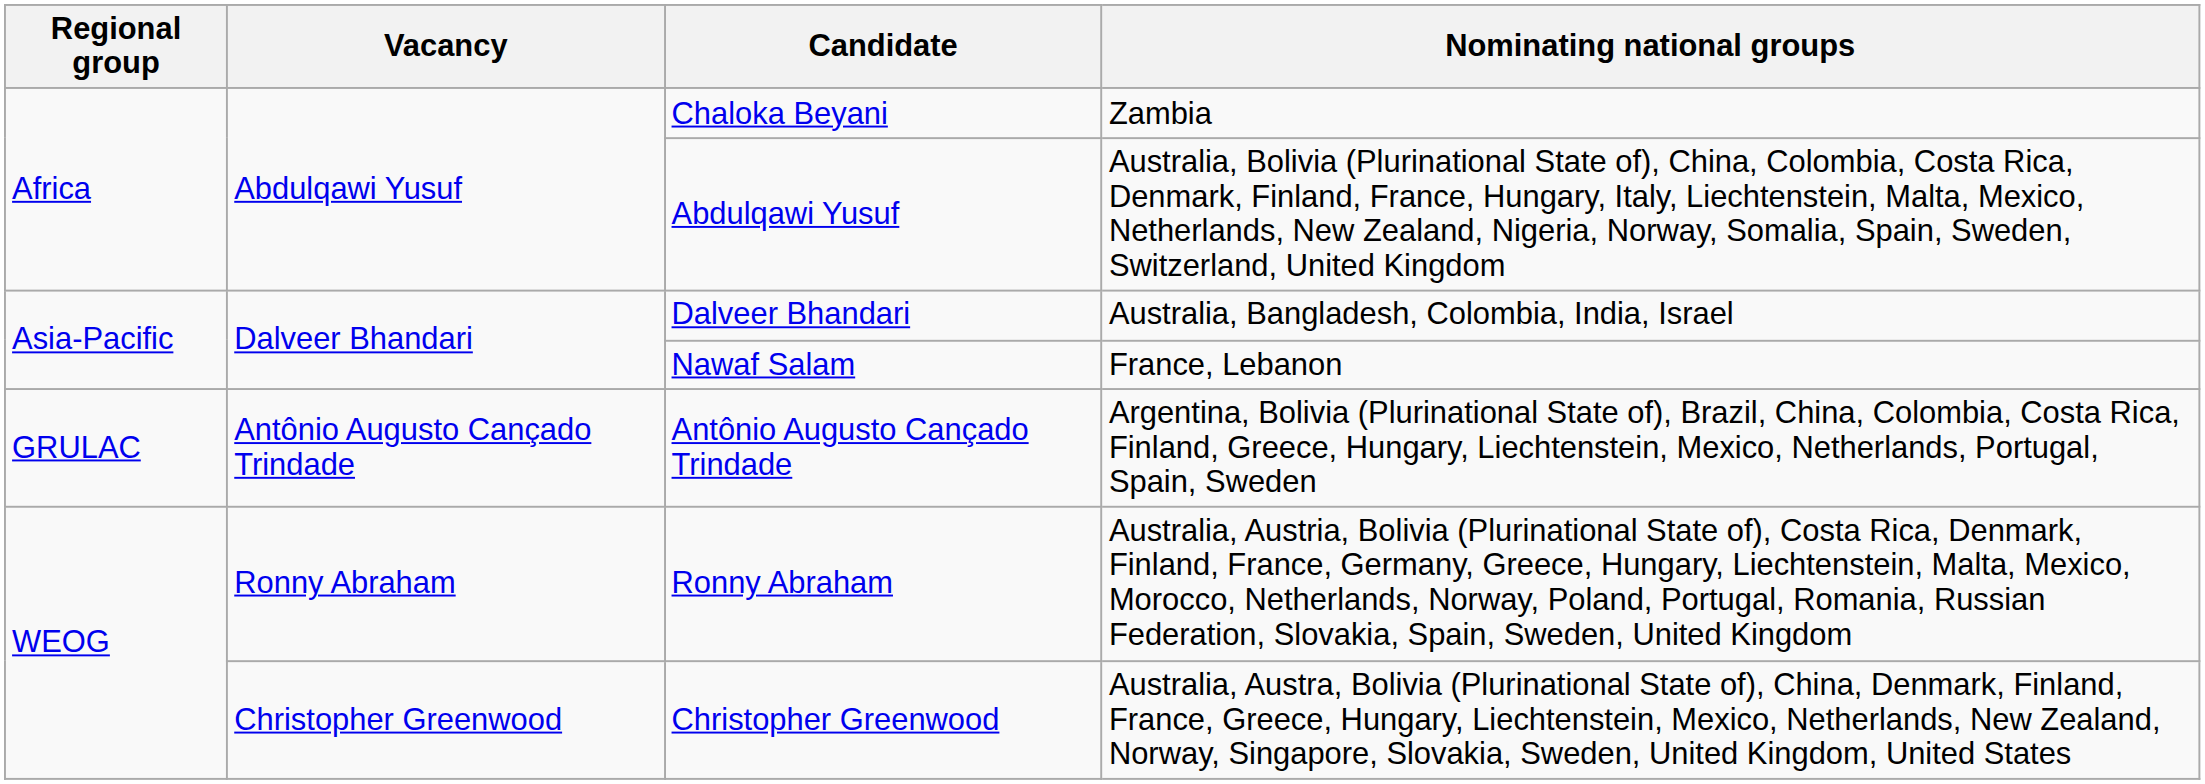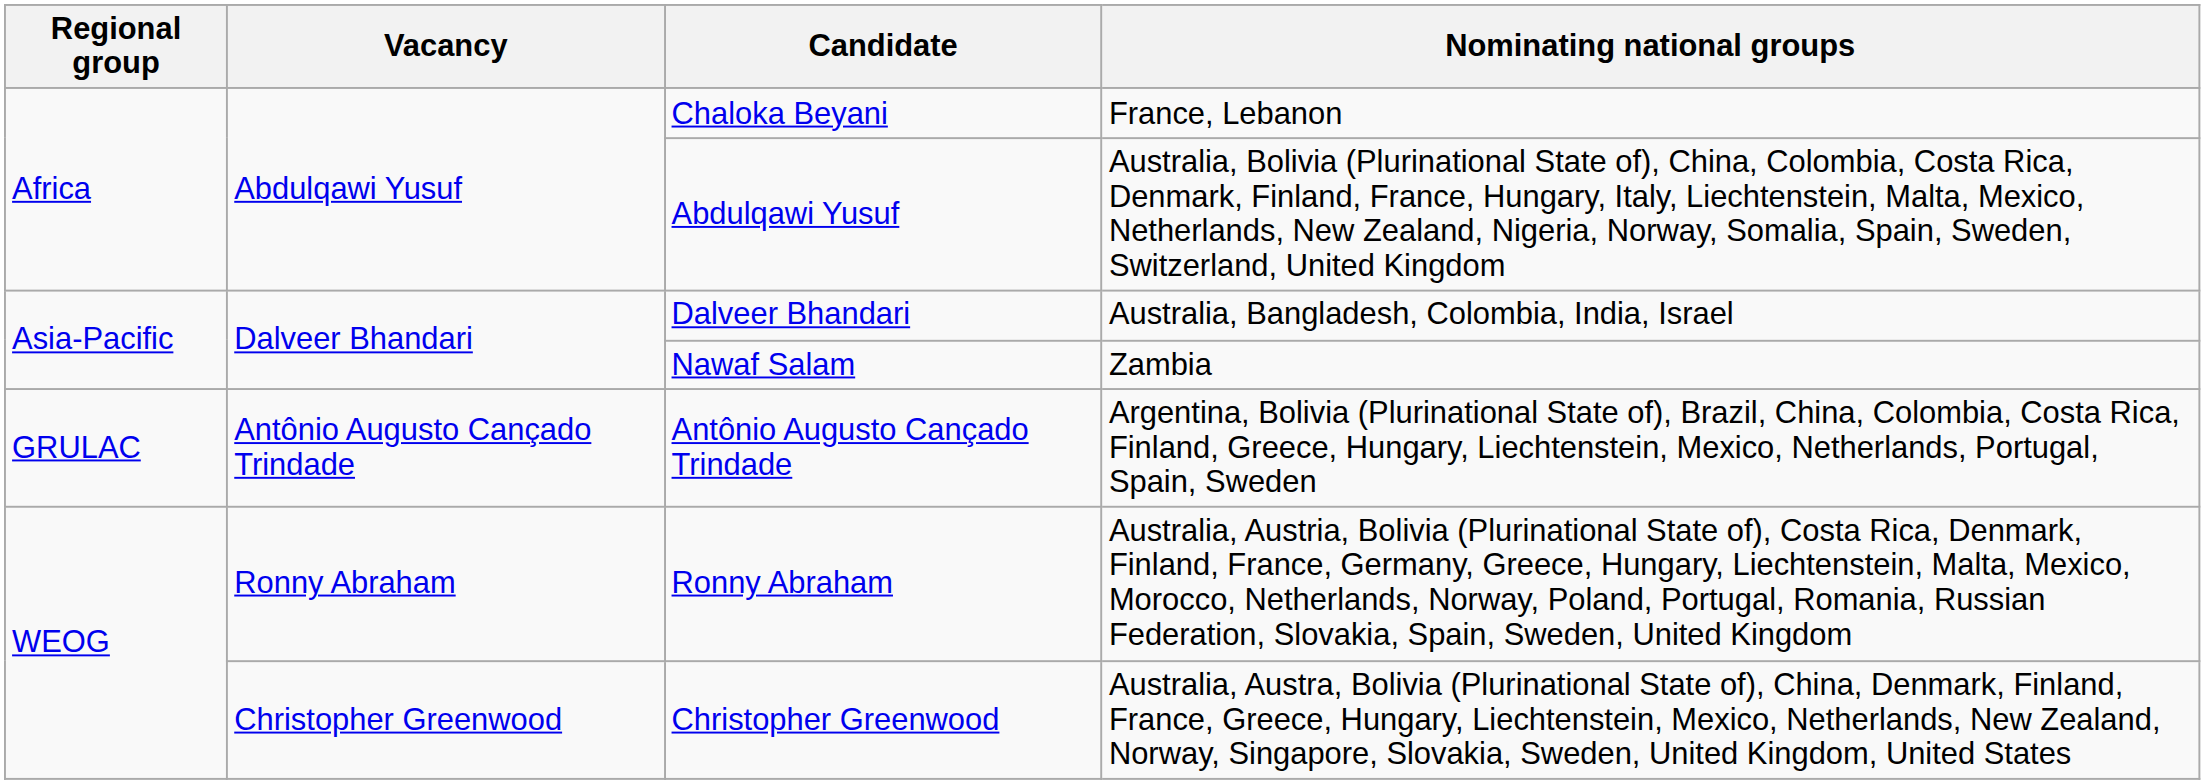(1160, 112) Zambia -> (1226, 112) France, Lebanon
(1226, 363) France, Lebanon -> (1160, 363) Zambia
